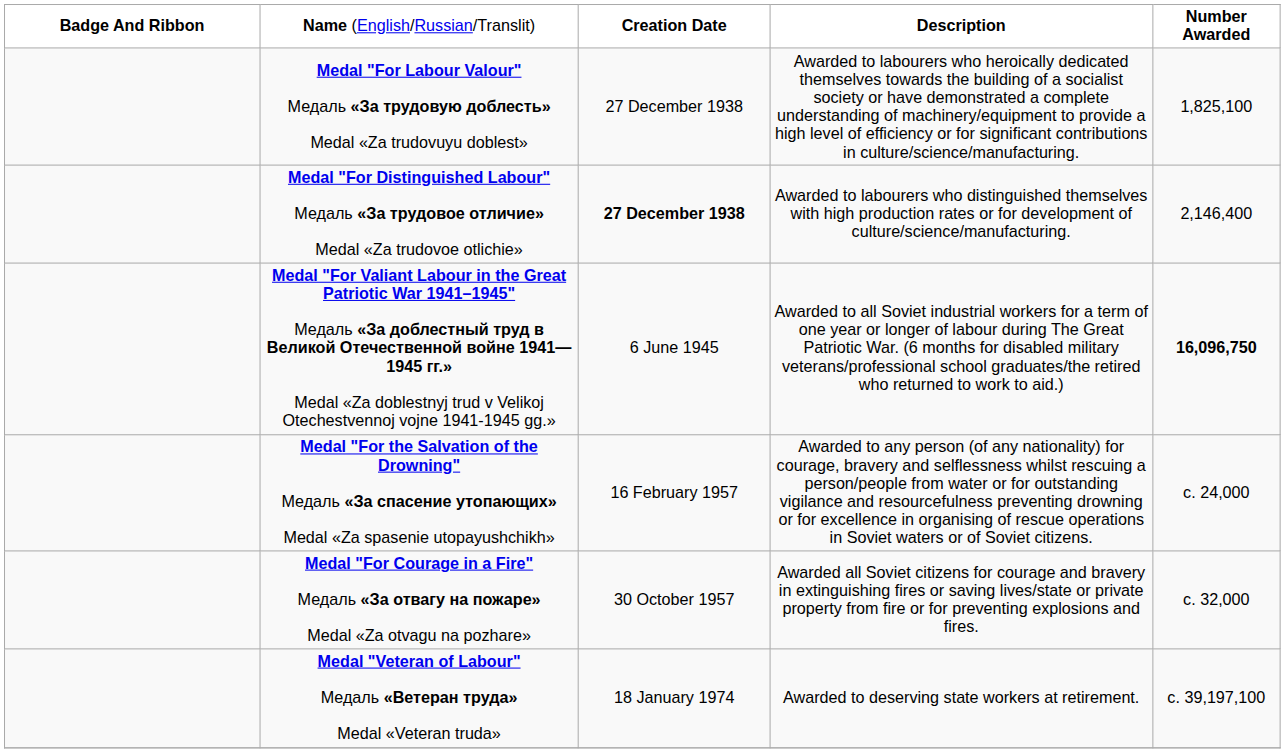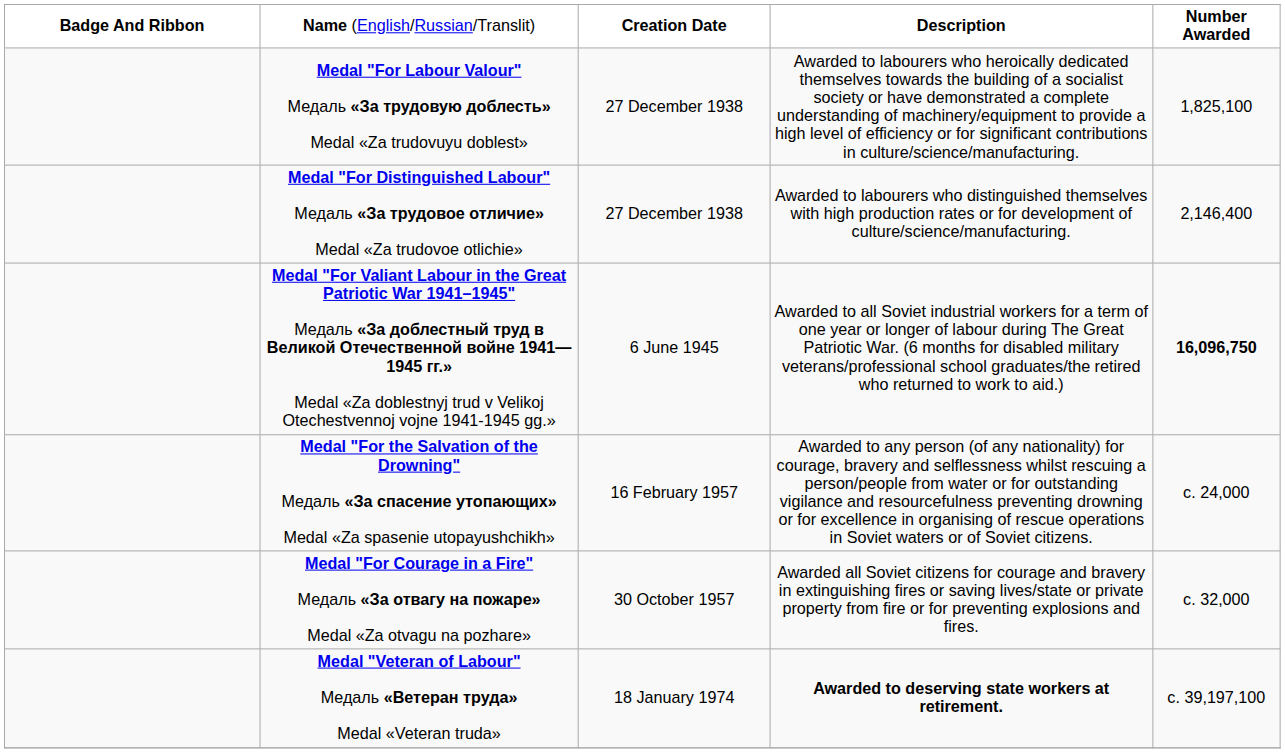(674, 214) bold -> (674, 214) normal
(961, 698) normal -> (961, 698) bold
